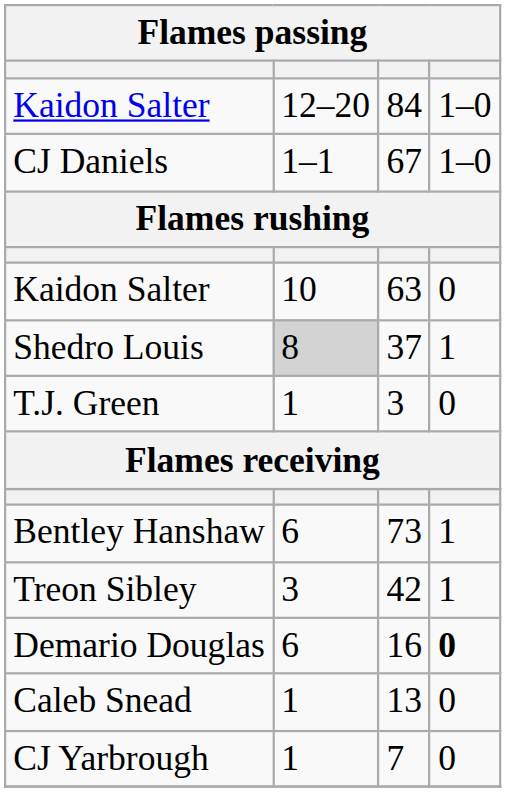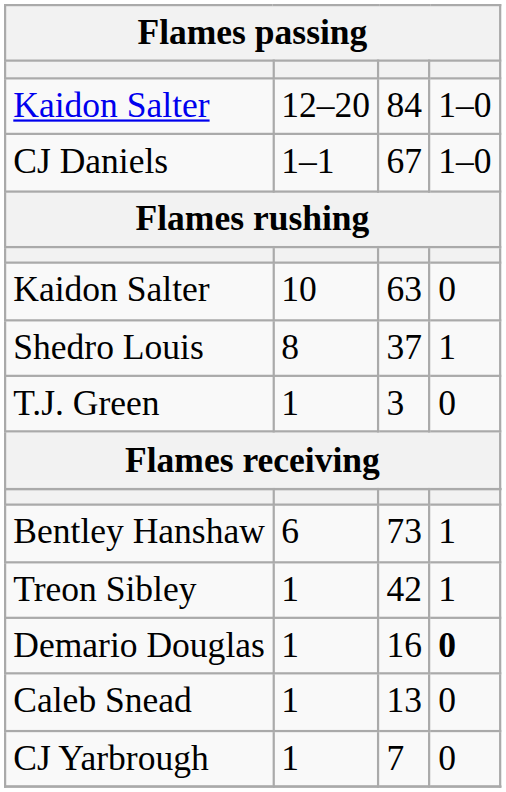(290, 347) lightgrey background -> (290, 347) no background
(290, 588) 3 -> (290, 588) 1
(290, 645) 6 -> (290, 645) 1
